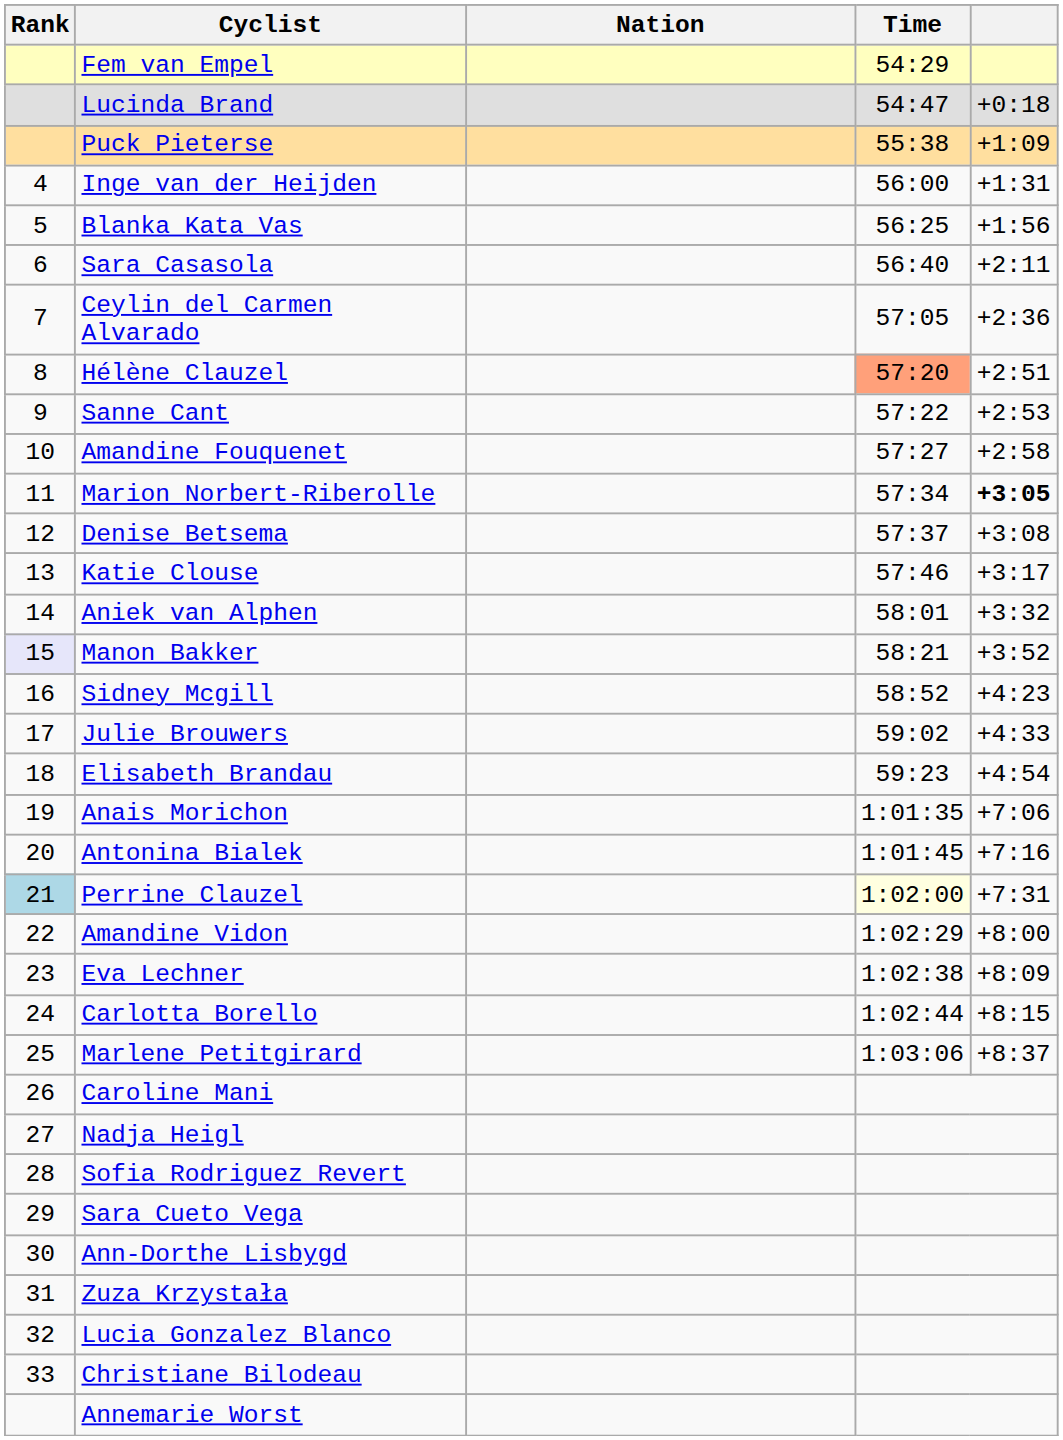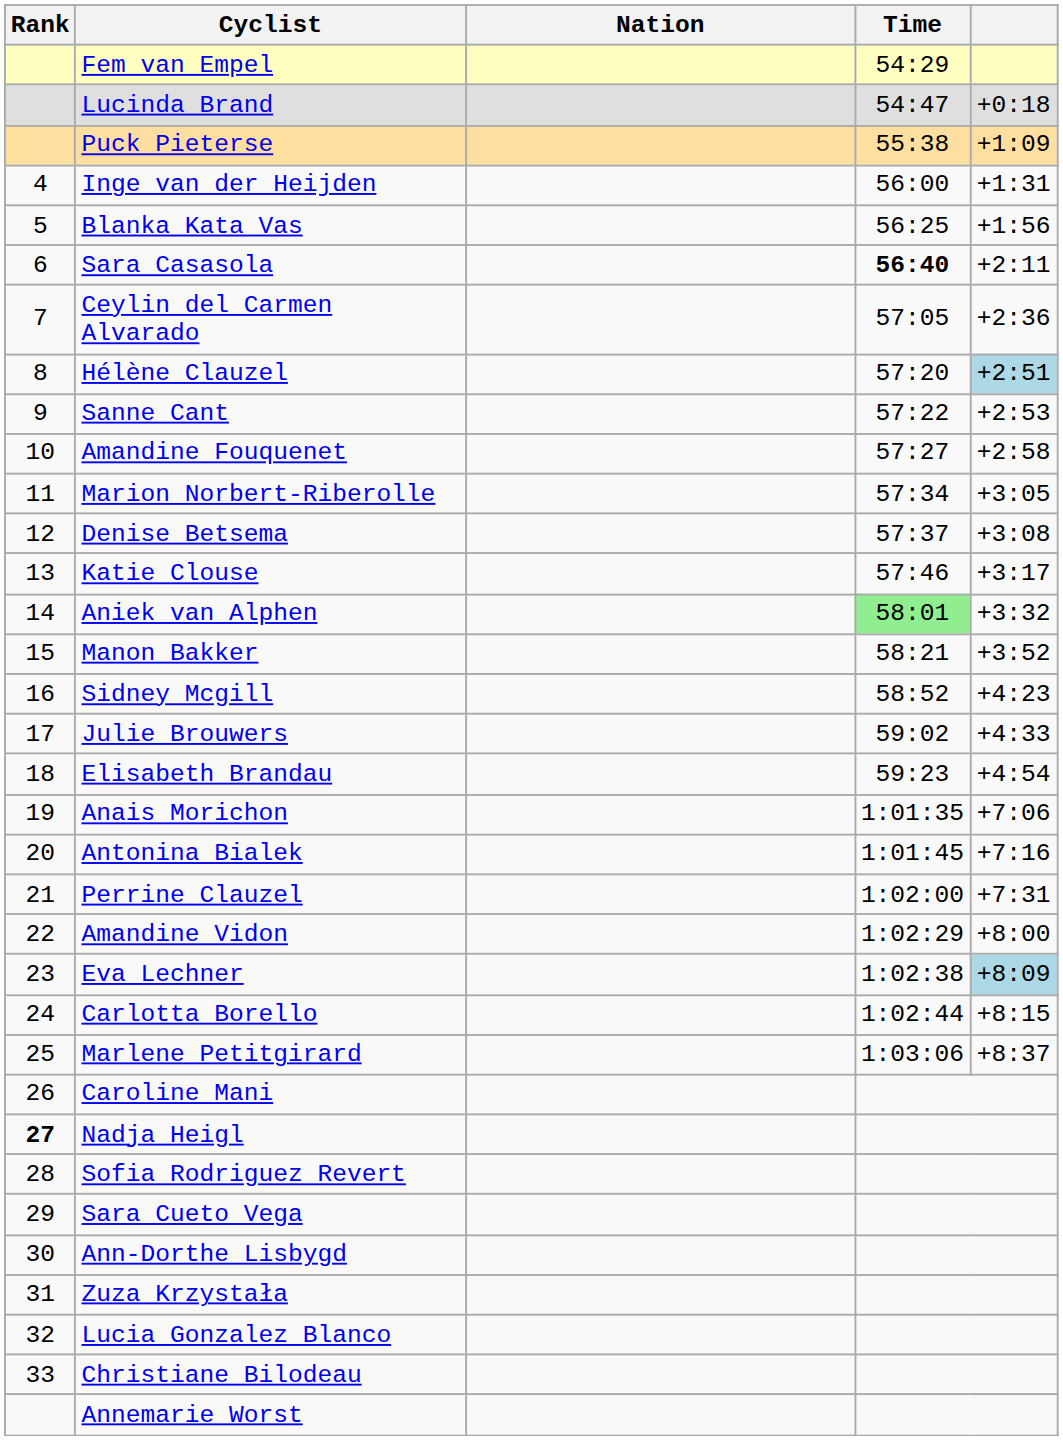(912, 265) normal -> (912, 265) bold
(912, 374) lightsalmon background -> (912, 374) no background
(1014, 374) no background -> (1014, 374) lightblue background
(1014, 494) bold -> (1014, 494) normal
(912, 614) no background -> (912, 614) lightgreen background
(40, 654) lavender background -> (40, 654) no background
(40, 894) lightblue background -> (40, 894) no background
(912, 894) lightyellow background -> (912, 894) no background
(1014, 974) no background -> (1014, 974) lightblue background
(40, 1135) normal -> (40, 1135) bold
